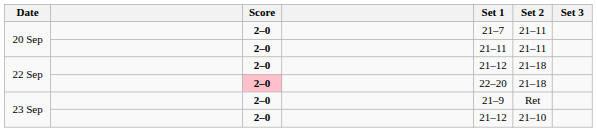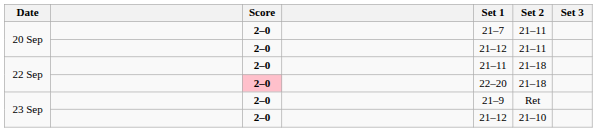(493, 48) 21–11 -> (493, 48) 21–12
(493, 65) 21–12 -> (493, 65) 21–11
